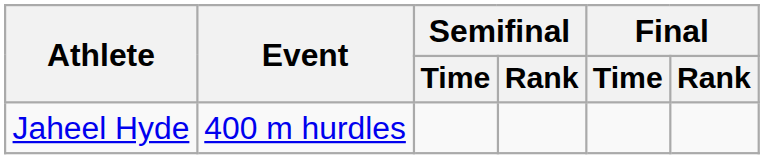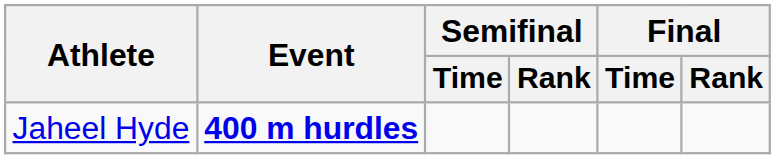(305, 128) normal -> (311, 128) bold
